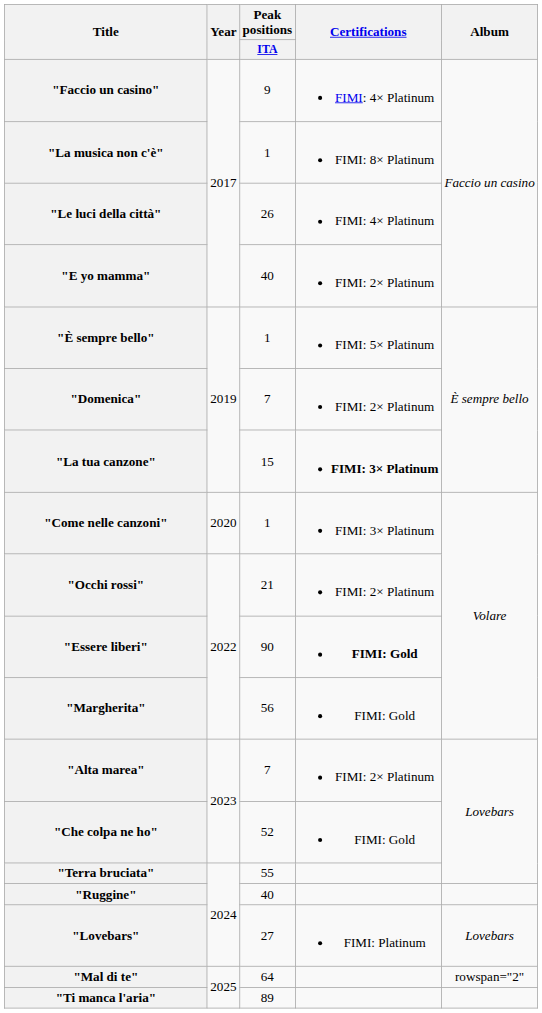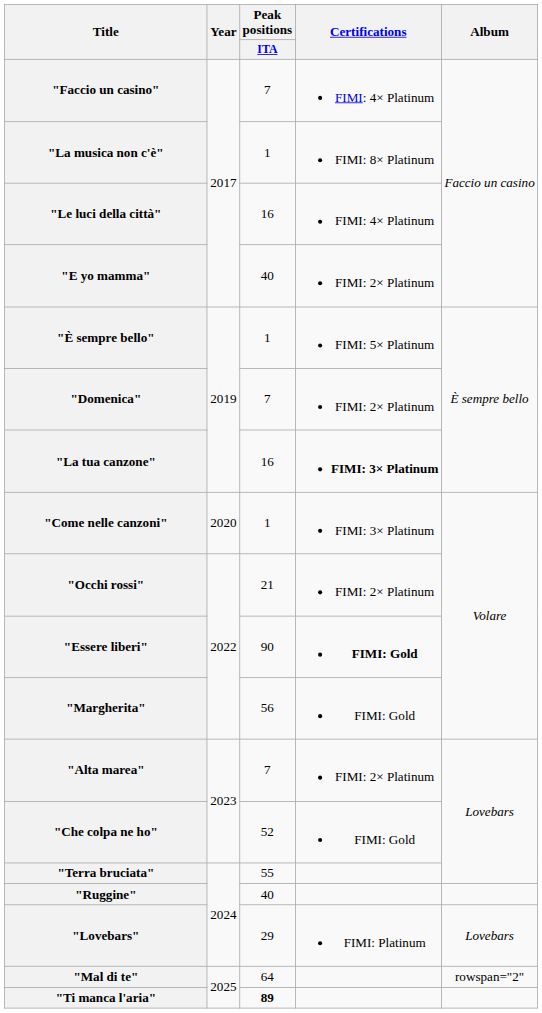(267, 90) 9 -> (267, 90) 7
(267, 214) 26 -> (267, 214) 16
(267, 461) 15 -> (267, 461) 16
(267, 935) 27 -> (267, 935) 29
(267, 997) normal -> (267, 997) bold
